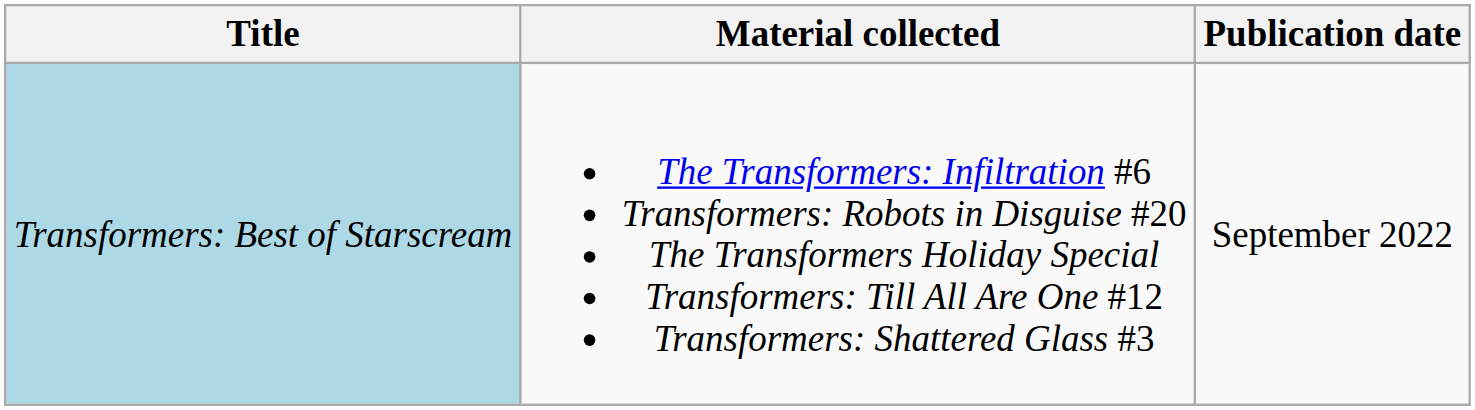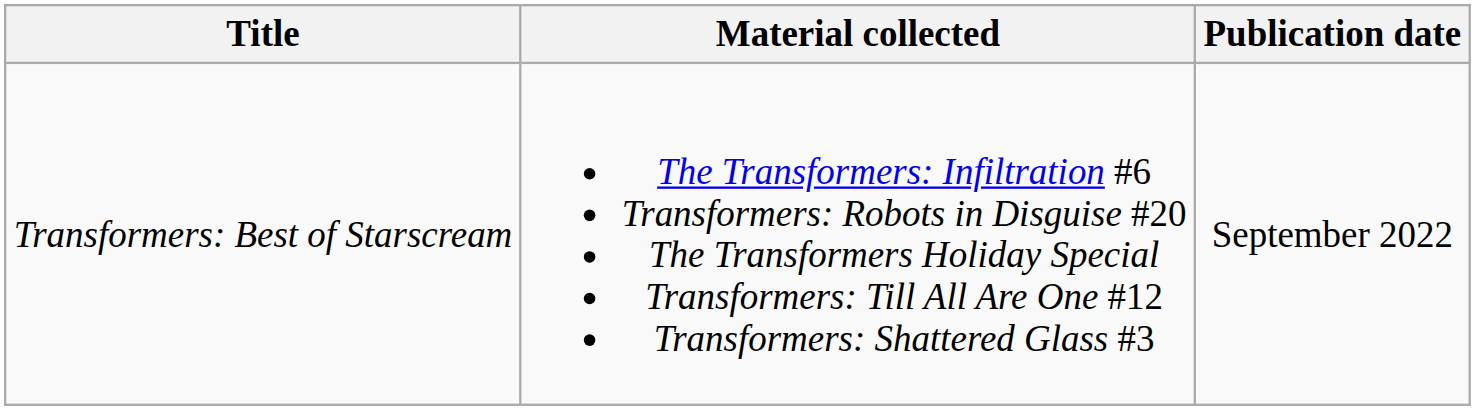(263, 233) lightblue background -> (263, 233) no background
